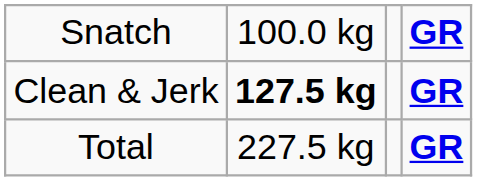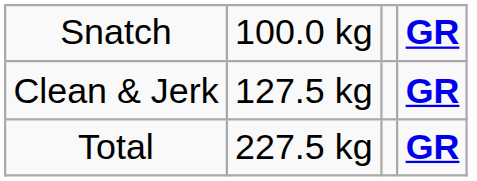(306, 89) bold -> (304, 89) normal
